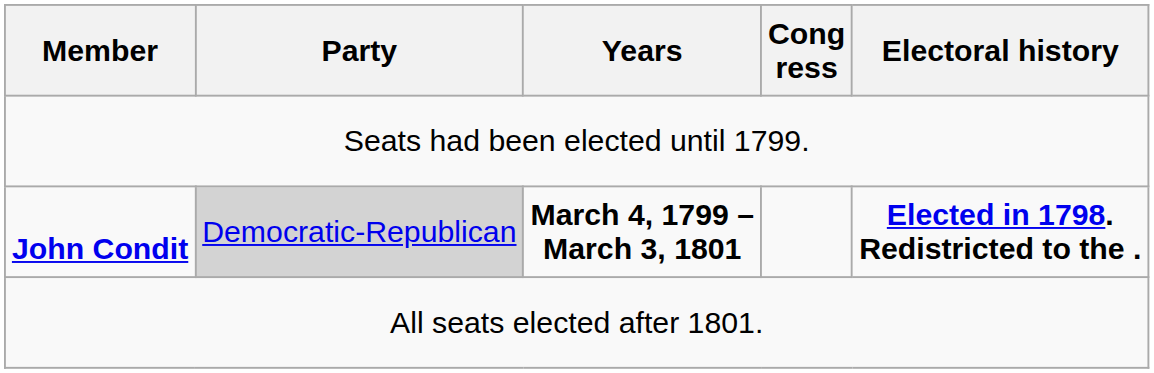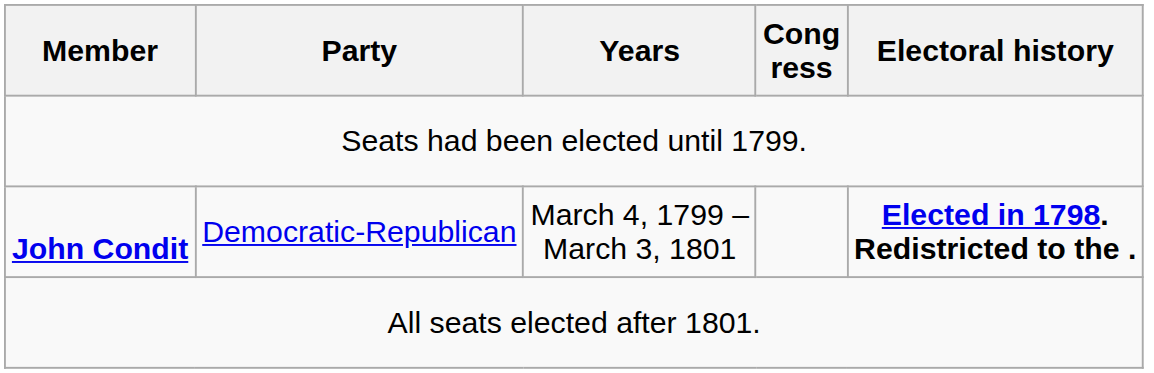(359, 231) lightgrey background -> (359, 231) no background
(642, 231) bold -> (640, 231) normal
